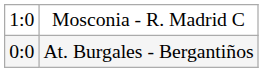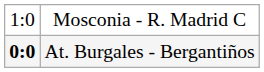(22, 51) normal -> (22, 51) bold
